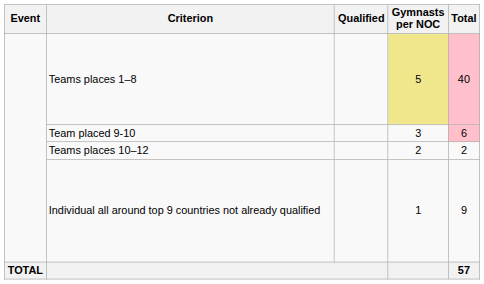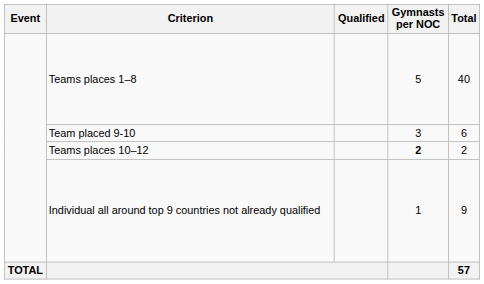(418, 79) khaki background -> (418, 79) no background
(464, 79) pink background -> (464, 79) no background
(464, 133) pink background -> (464, 133) no background
(418, 150) normal -> (418, 150) bold
